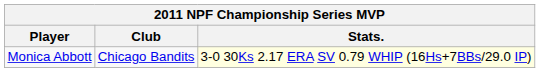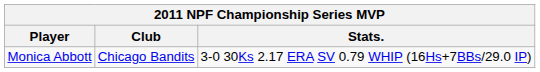(366, 57) lightyellow background -> (366, 57) no background
